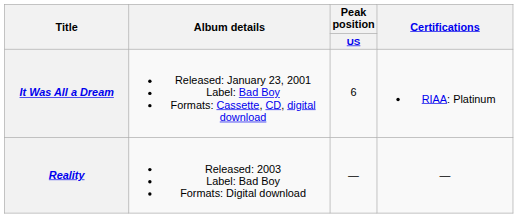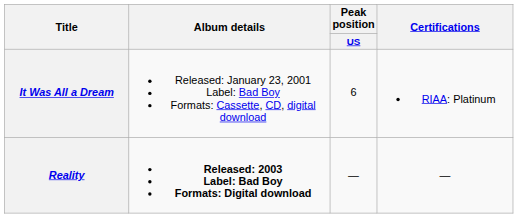(229, 181) normal -> (229, 181) bold
